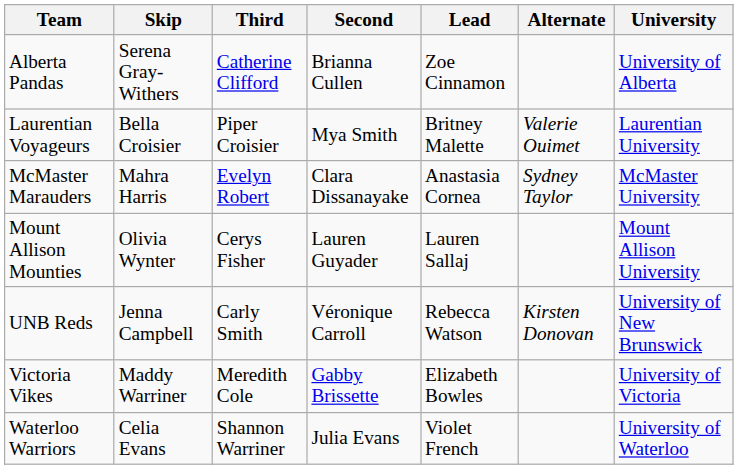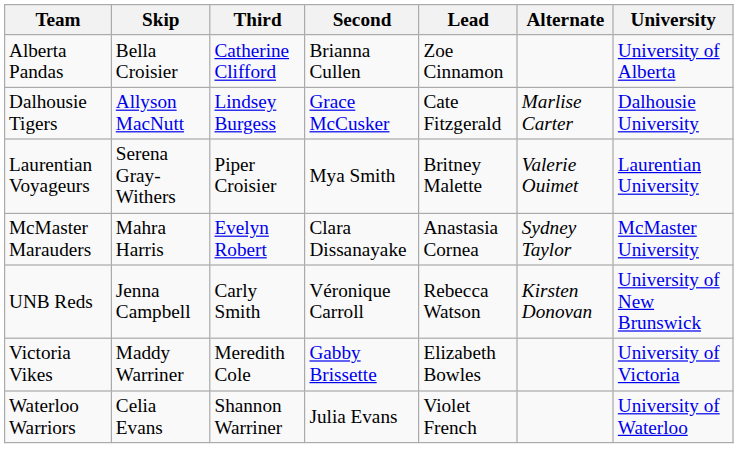(149, 71) Serena Gray-Withers -> (147, 60) Bella Croisier
+ row: (48, 113)
(150, 134) Bella Croisier -> (146, 175) Serena Gray-Withers
- row: (45, 249)
